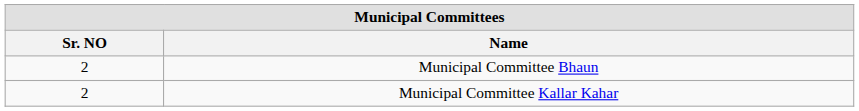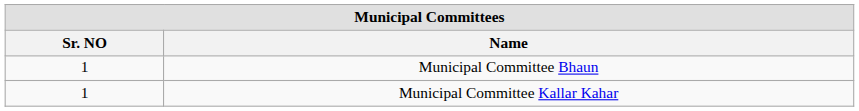(85, 68) 2 -> (85, 68) 1
(85, 93) 2 -> (85, 93) 1
